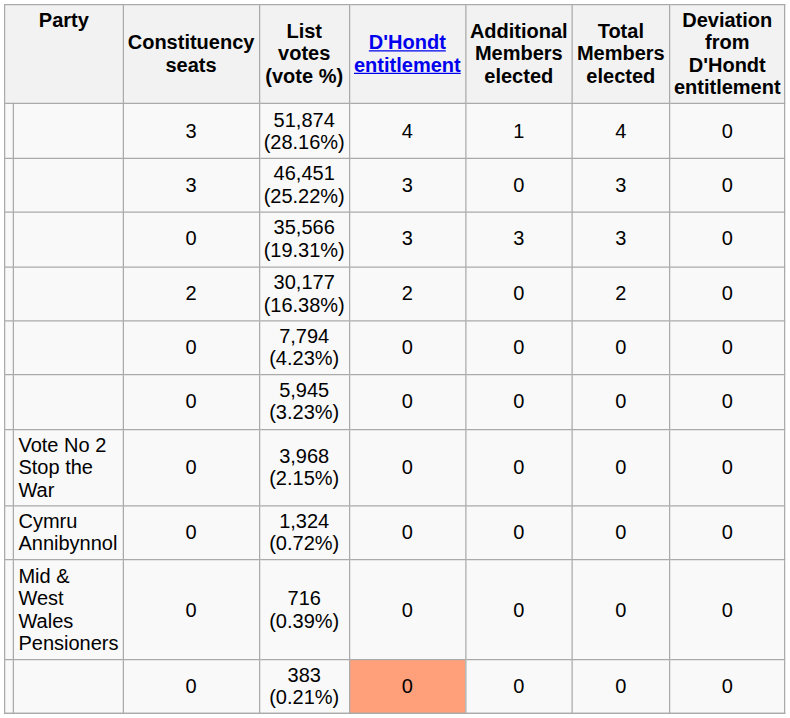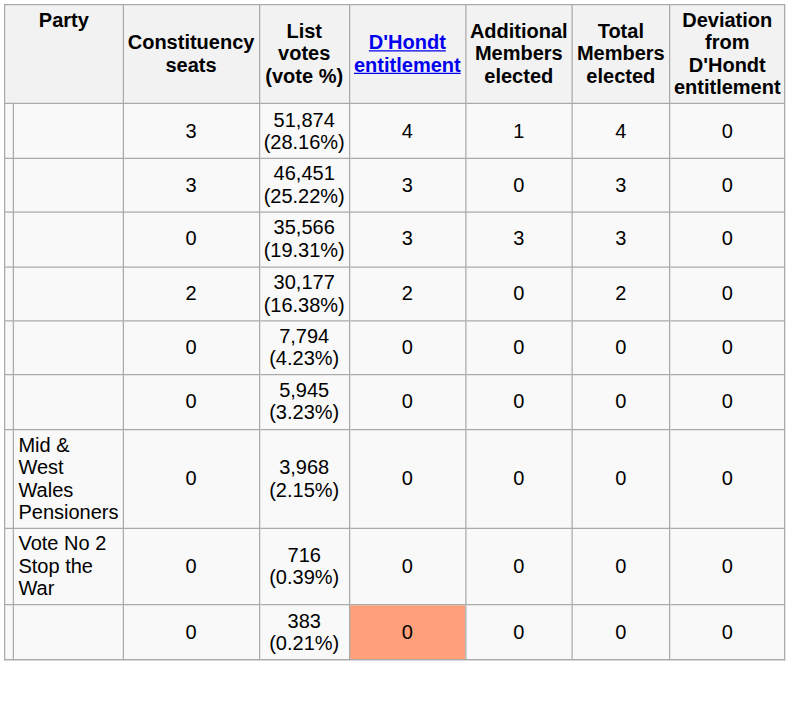(62, 467) Vote No 2 Stop the War -> (68, 478) Mid & West Wales Pensioners
- row: (304, 532)
(68, 609) Mid & West Wales Pensioners -> (62, 566) Vote No 2 Stop the War
